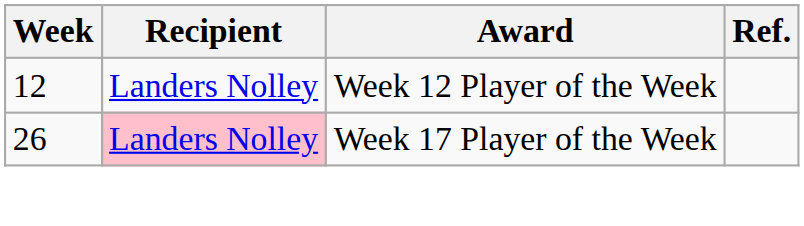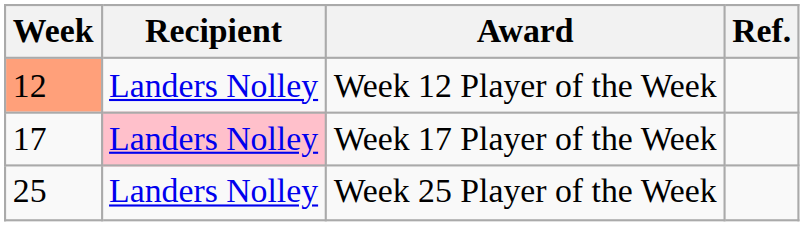(30, 84) no background -> (30, 84) lightsalmon background
(30, 138) 26 -> (30, 138) 17
+ row: (525, 191)
